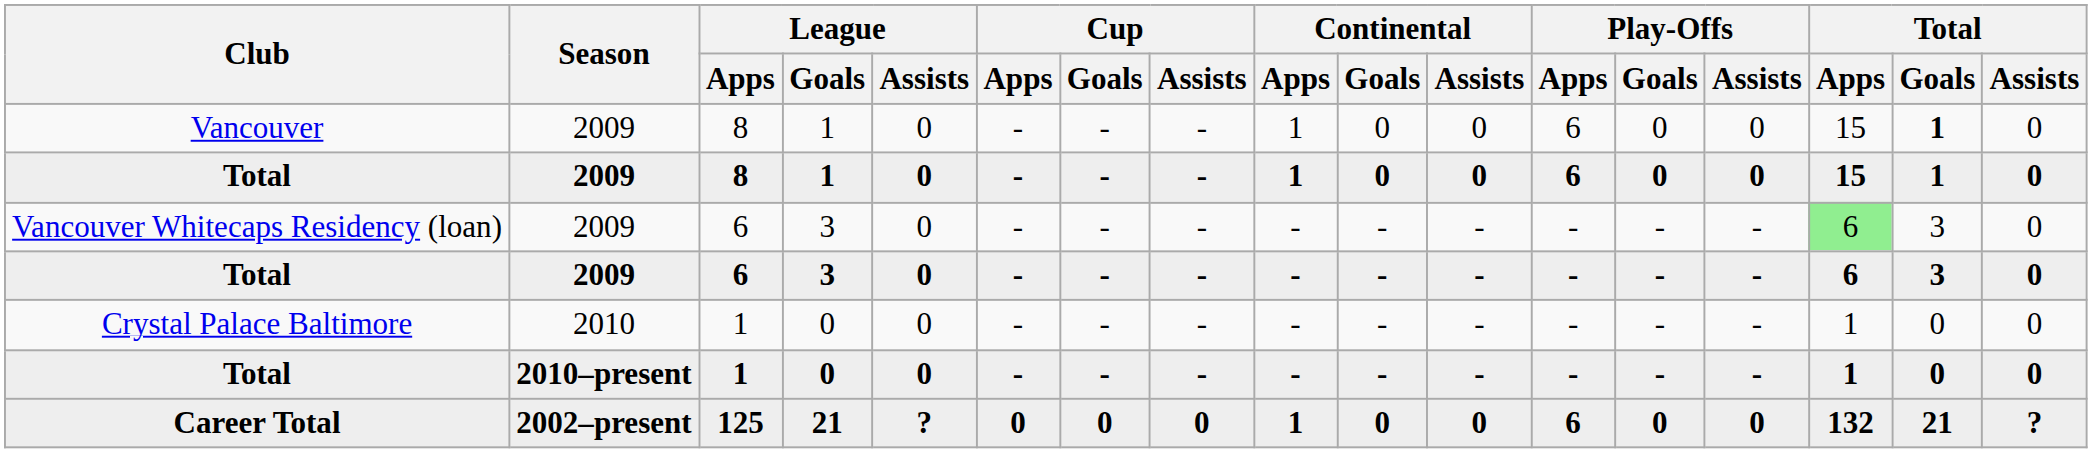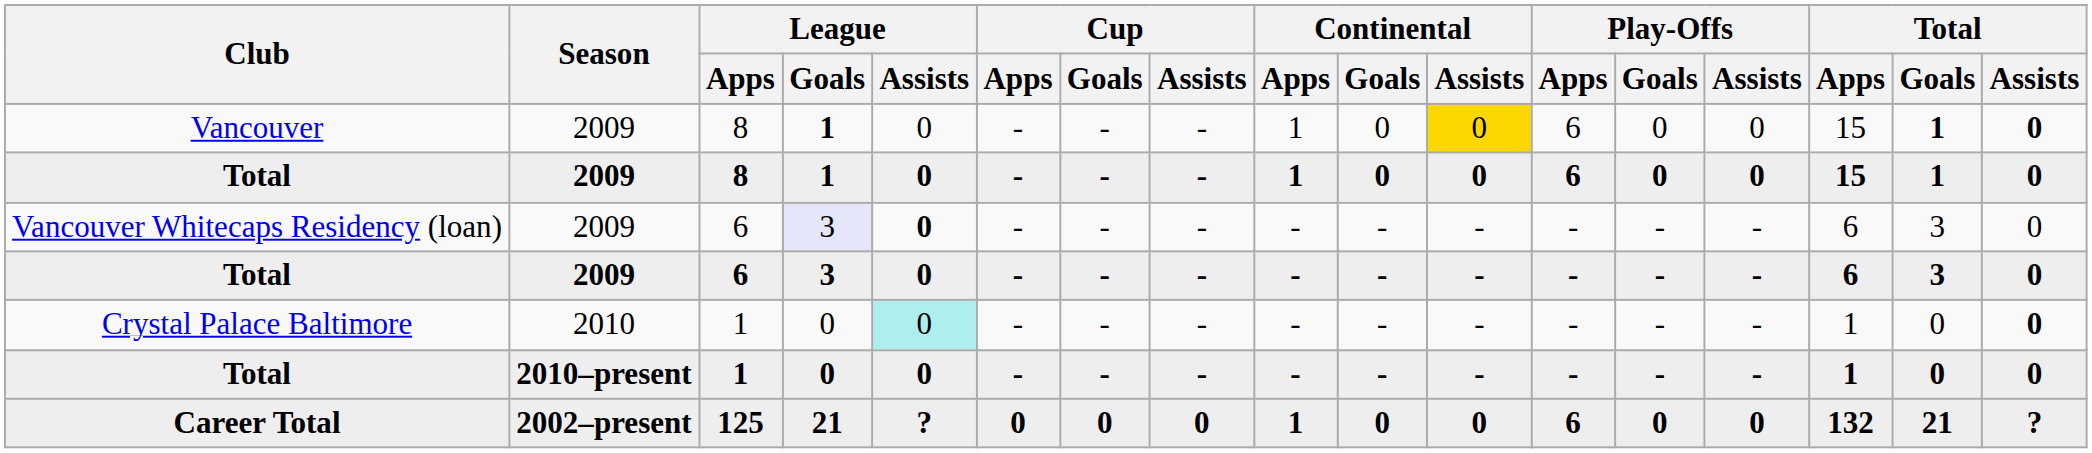(827, 127) normal -> (827, 127) bold
(1479, 127) no background -> (1479, 127) gold background
(2034, 127) normal -> (2034, 127) bold
(827, 226) no background -> (827, 226) lavender background
(924, 226) normal -> (924, 226) bold
(1851, 226) lightgreen background -> (1851, 226) no background
(924, 324) no background -> (924, 324) paleturquoise background
(2034, 324) normal -> (2034, 324) bold
